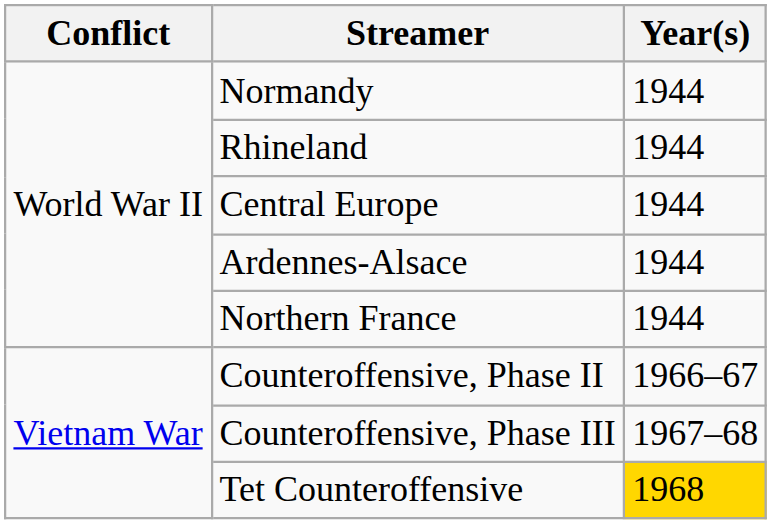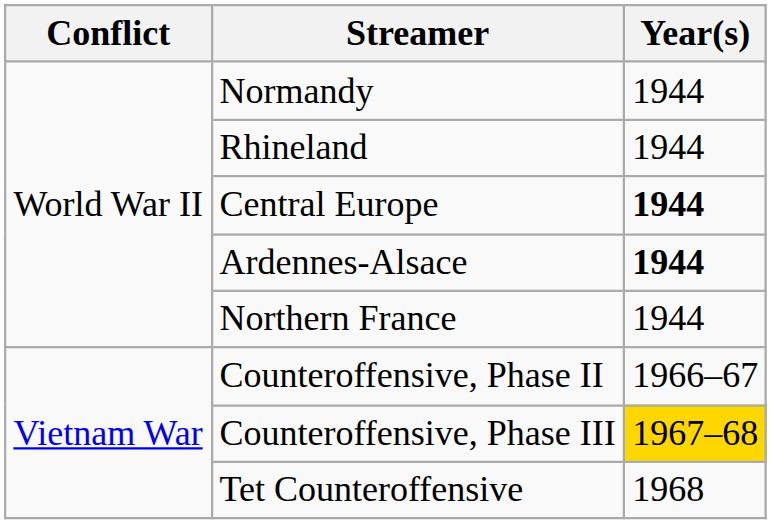(668, 204) normal -> (668, 204) bold
(668, 261) normal -> (668, 261) bold
(695, 432) no background -> (695, 432) gold background
(668, 489) gold background -> (668, 489) no background
